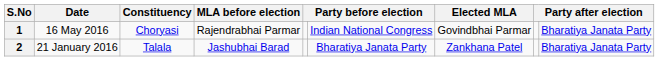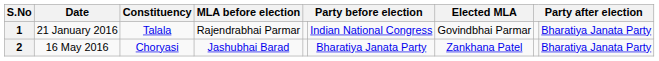(77, 30) 16 May 2016 -> (77, 30) 21 January 2016
(157, 30) Choryasi -> (157, 30) Talala
(77, 47) 21 January 2016 -> (77, 47) 16 May 2016
(157, 47) Talala -> (157, 47) Choryasi
